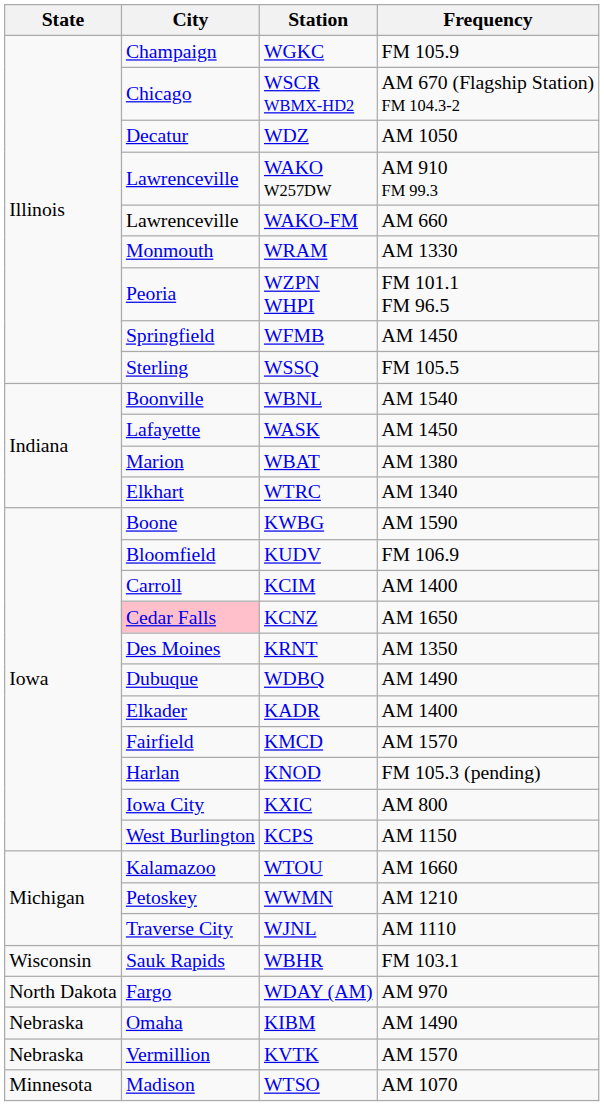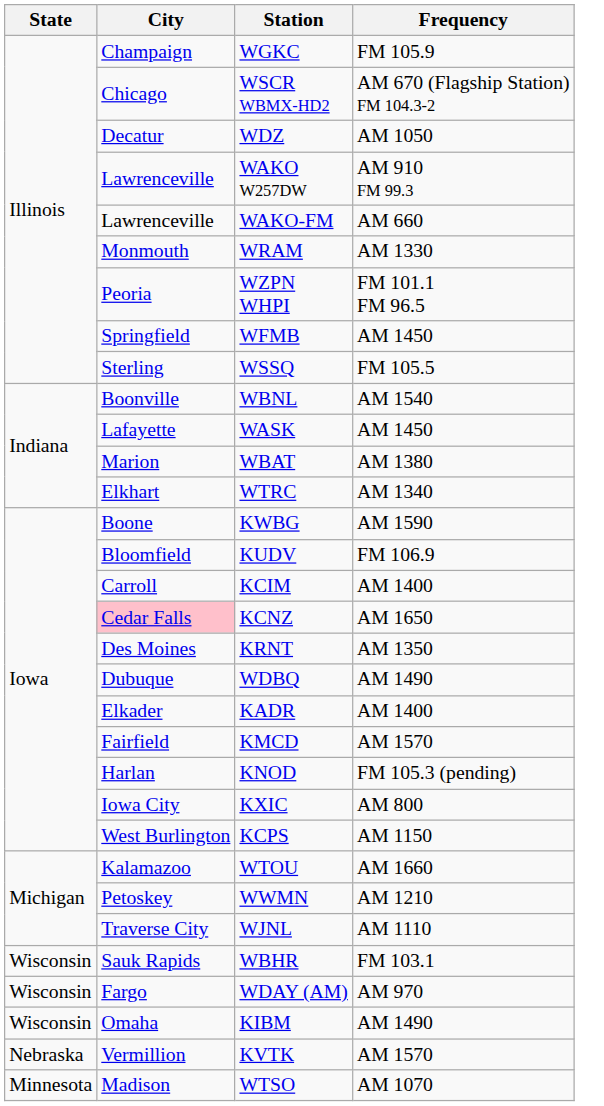(63, 991) North Dakota -> (50, 991) Wisconsin
(46, 1022) Nebraska -> (50, 1022) Wisconsin
